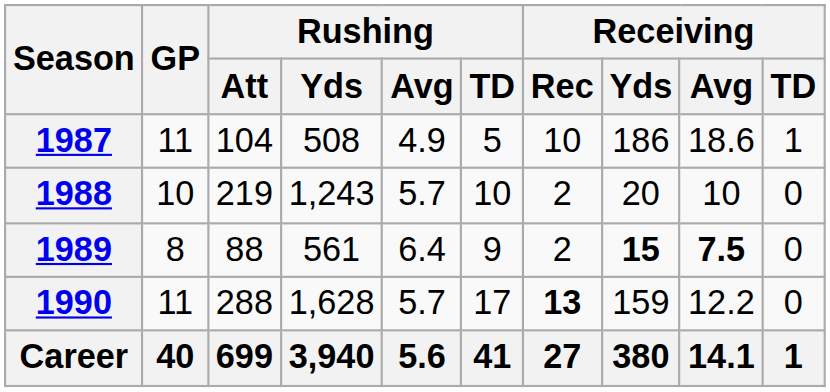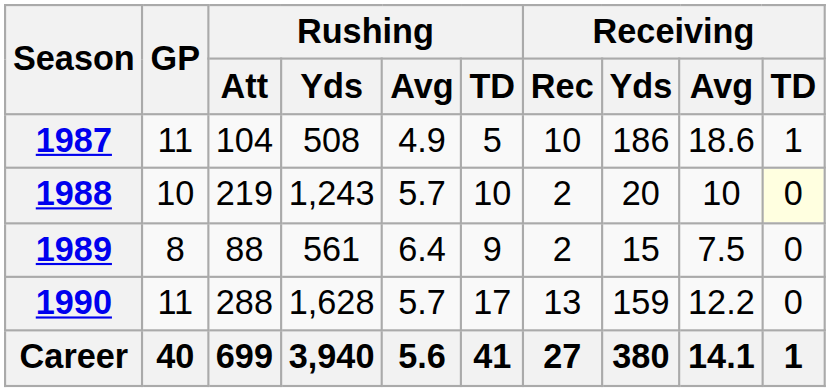(793, 194) no background -> (793, 194) lightyellow background
(641, 248) bold -> (641, 248) normal
(721, 248) bold -> (721, 248) normal
(562, 303) bold -> (562, 303) normal
